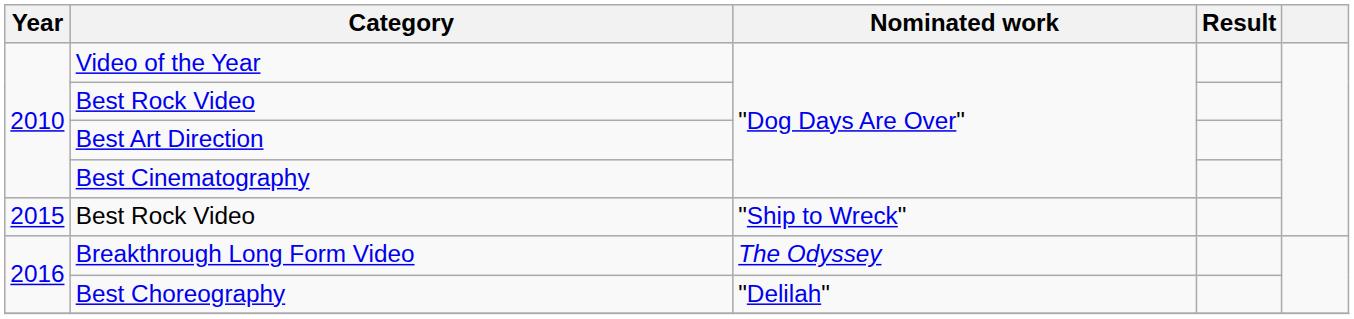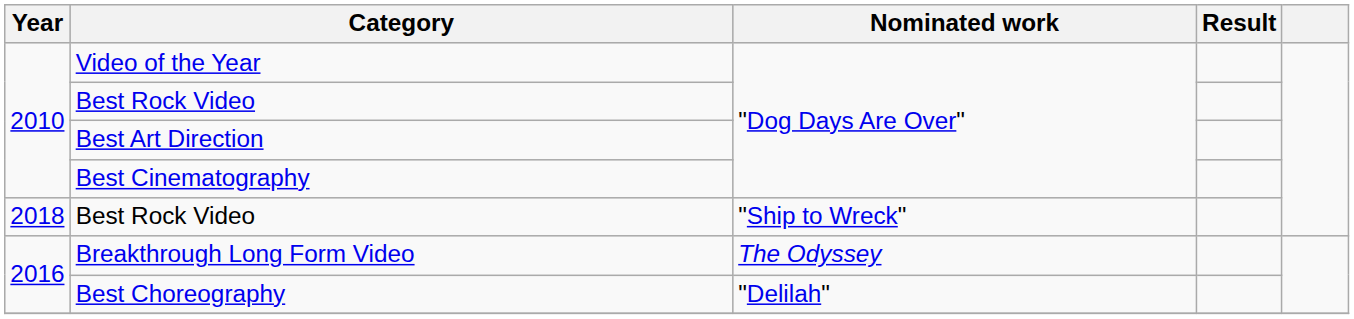(37, 216) 2015 -> (37, 216) 2018
